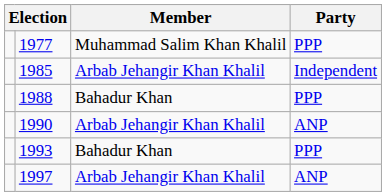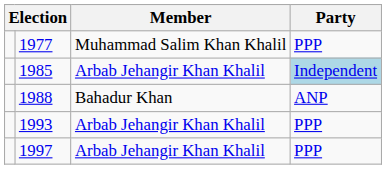(336, 71) no background -> (336, 71) lightblue background
(308, 97) PPP -> (311, 97) ANP
- row: (36, 124)
(124, 151) Bahadur Khan -> (170, 124) Arbab Jehangir Khan Khalil
(311, 177) ANP -> (308, 151) PPP
